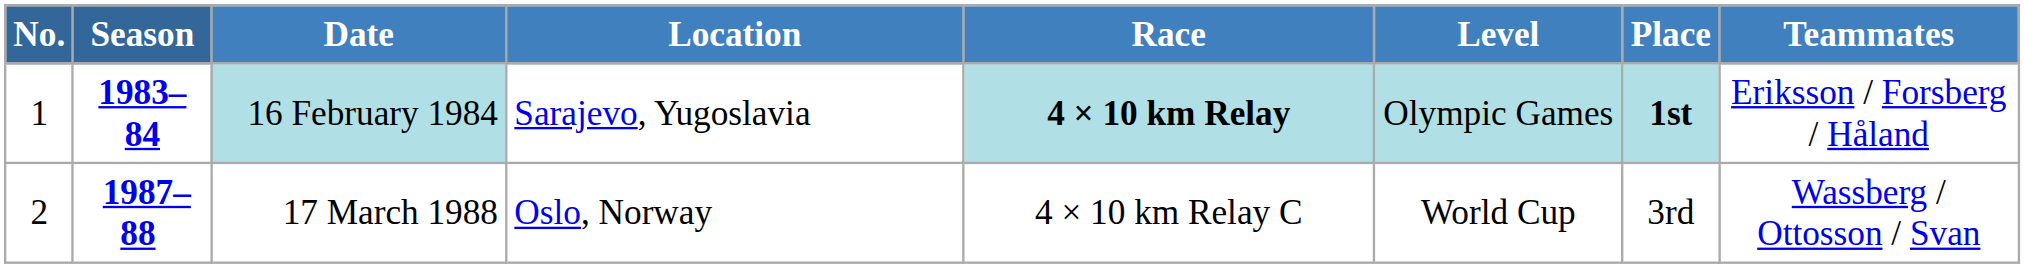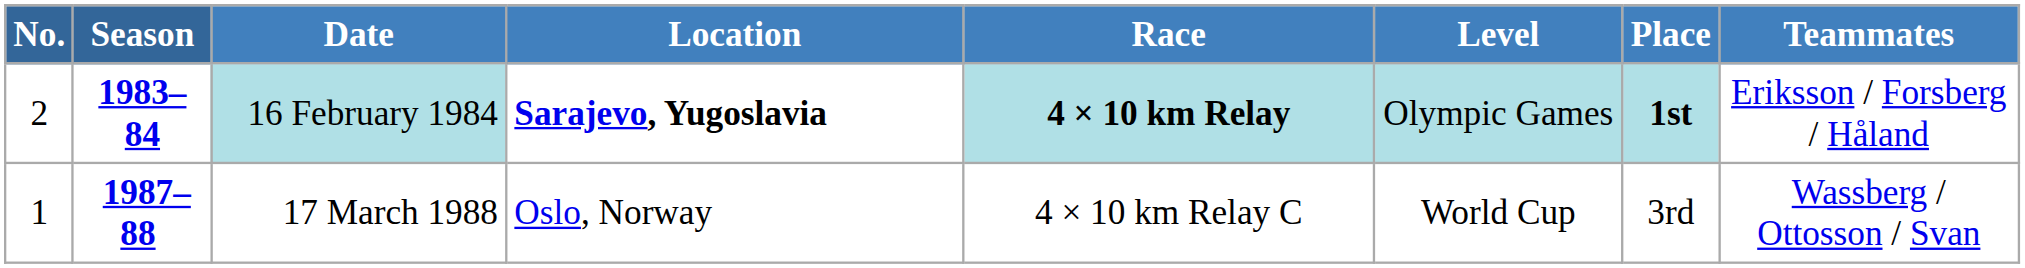(39, 112) 1 -> (39, 112) 2
(662, 112) normal -> (671, 112) bold
(39, 212) 2 -> (39, 212) 1
